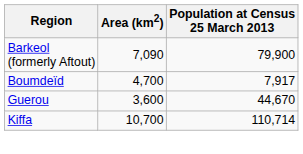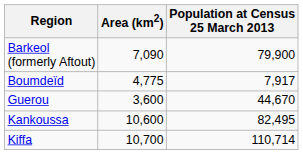(148, 81) 4,700 -> (148, 81) 4,775
+ row: (38, 120)
